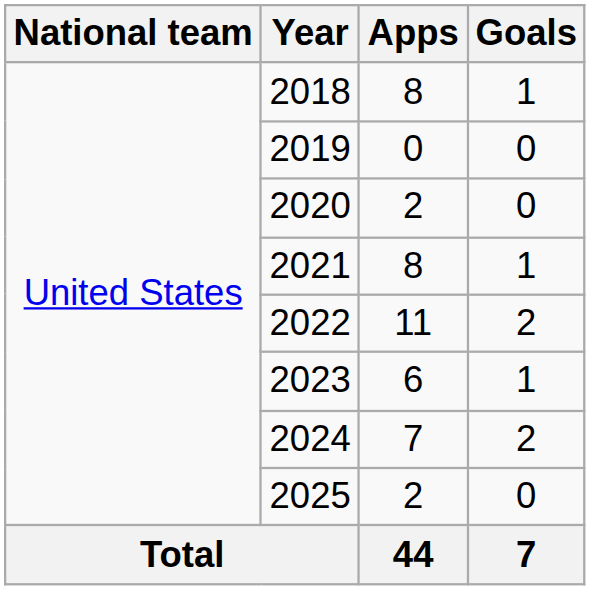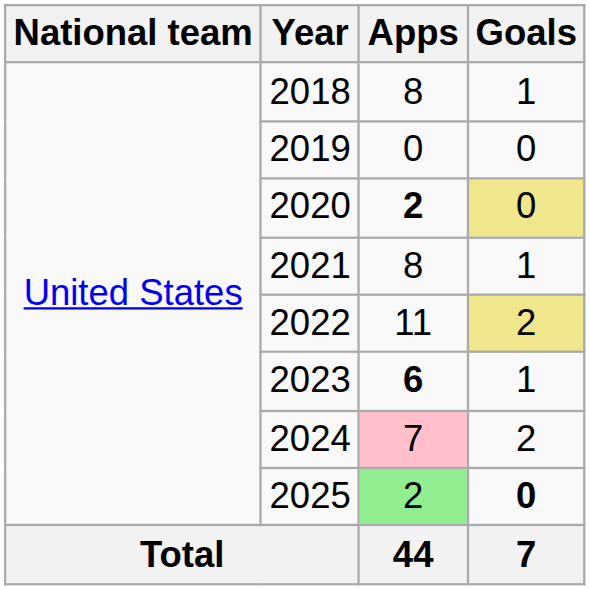(413, 206) normal -> (413, 206) bold
(526, 206) no background -> (526, 206) khaki background
(526, 322) no background -> (526, 322) khaki background
(413, 380) normal -> (413, 380) bold
(413, 438) no background -> (413, 438) pink background
(413, 496) no background -> (413, 496) lightgreen background
(526, 496) normal -> (526, 496) bold
